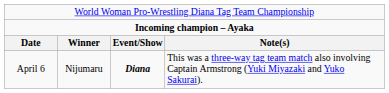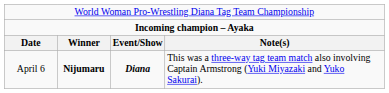(84, 69) normal -> (84, 69) bold
